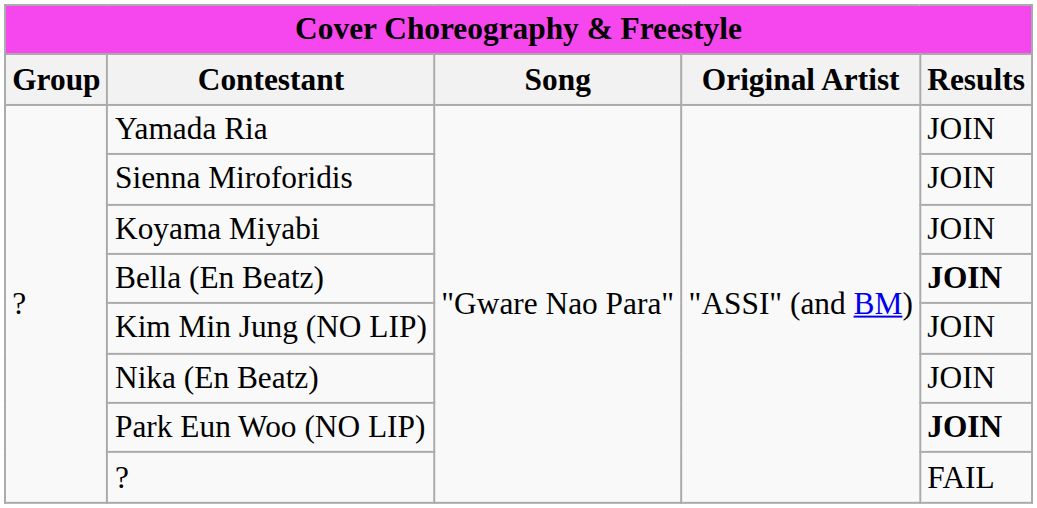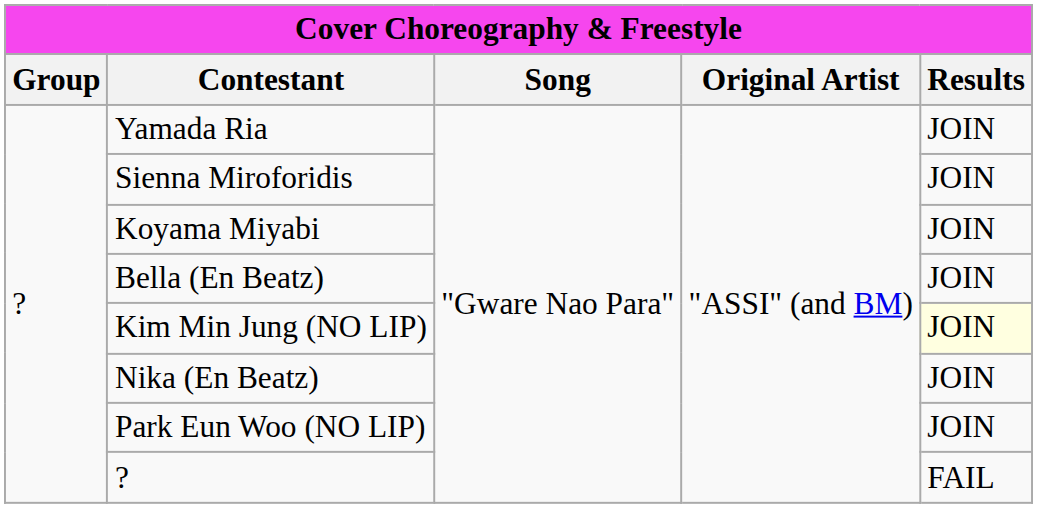(965, 278) bold -> (961, 278) normal
(961, 327) no background -> (961, 327) lightyellow background
(965, 427) bold -> (961, 427) normal
